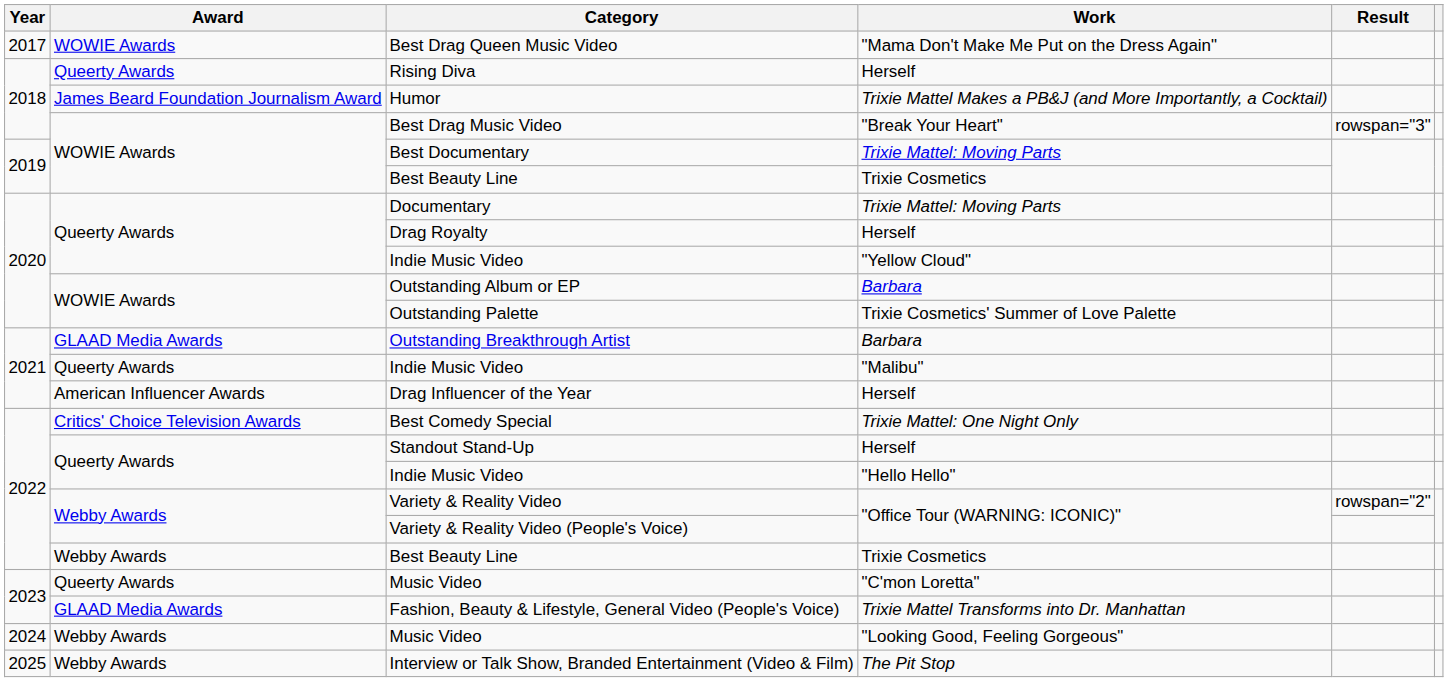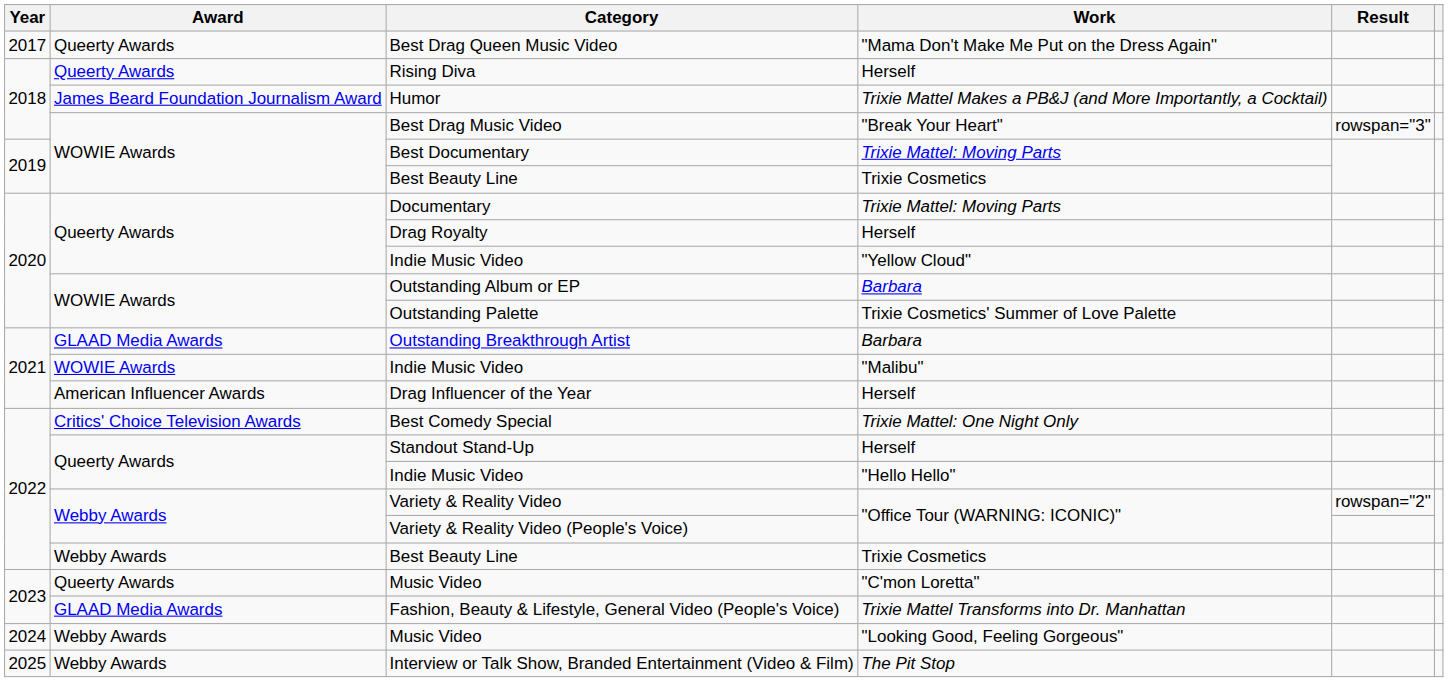(115, 44) WOWIE Awards -> (114, 44) Queerty Awards
(114, 367) Queerty Awards -> (115, 367) WOWIE Awards
